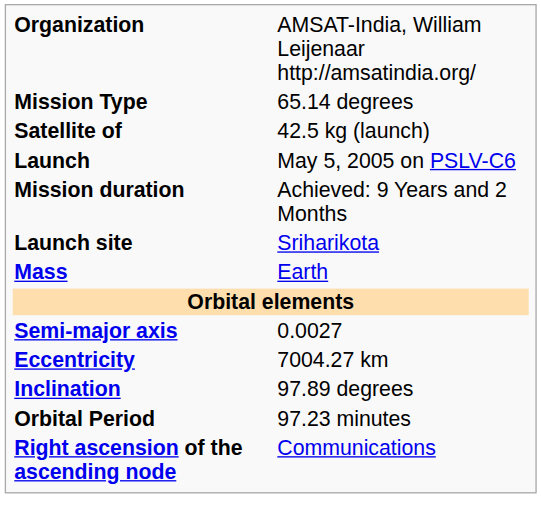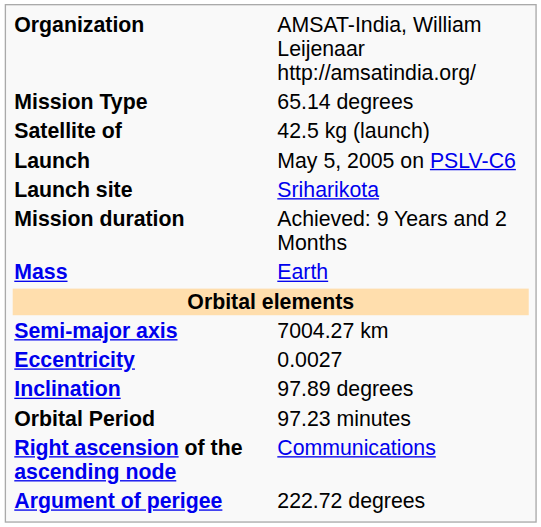rows swapped: (73, 243) <-> (99, 190)
(310, 331) 0.0027 -> (333, 331) 7004.27 km
(333, 360) 7004.27 km -> (310, 360) 0.0027
+ row: (118, 501)
